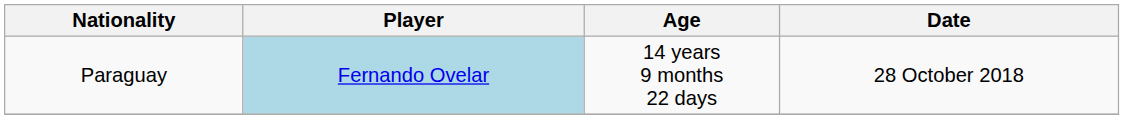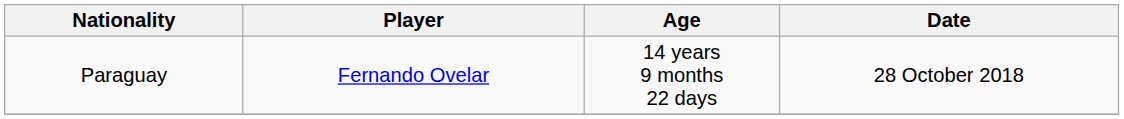(414, 75) lightblue background -> (414, 75) no background
